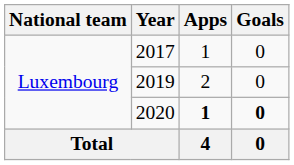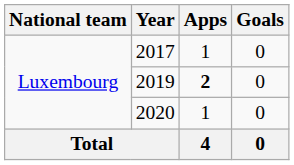(205, 81) normal -> (205, 81) bold
(205, 112) bold -> (205, 112) normal
(260, 112) bold -> (260, 112) normal
